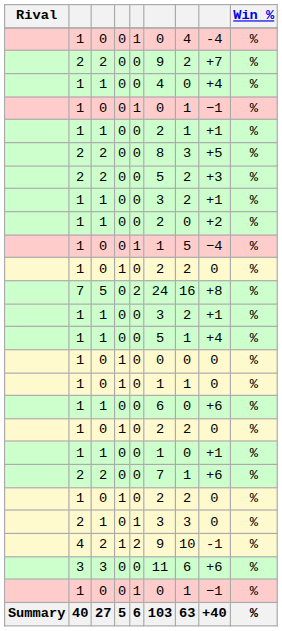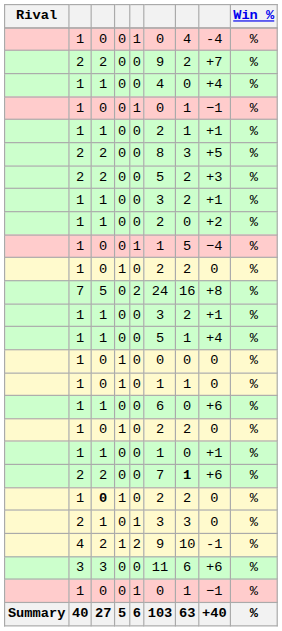(187, 476) normal -> (187, 476) bold
(103, 499) normal -> (103, 499) bold
